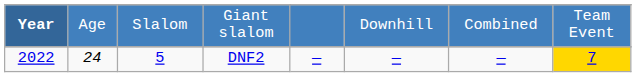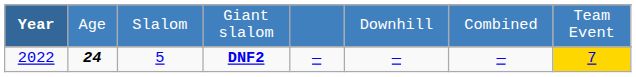(92, 59) normal -> (92, 59) bold
(246, 59) normal -> (246, 59) bold
